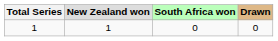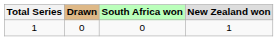columns swapped: (108, 12) <-> (255, 12)
